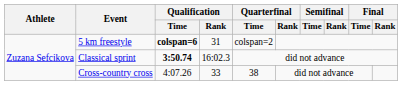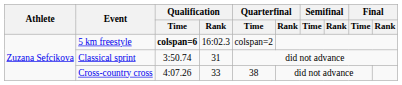(216, 42) 31 -> (216, 42) 16:02.3
(177, 58) bold -> (177, 58) normal
(216, 58) 16:02.3 -> (216, 58) 31
